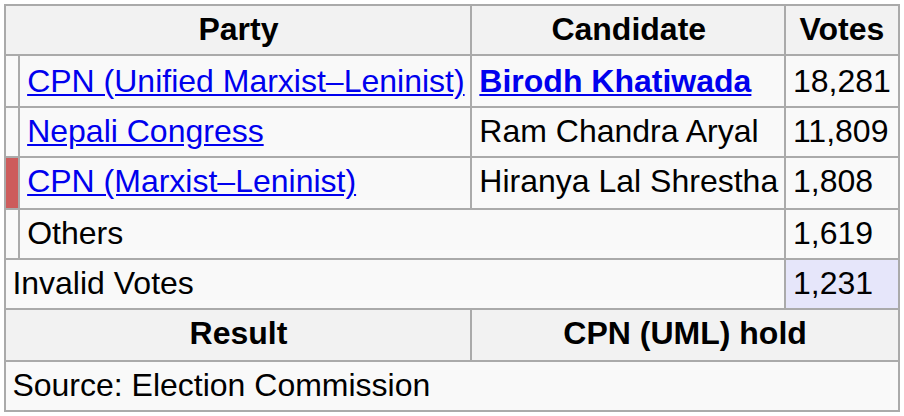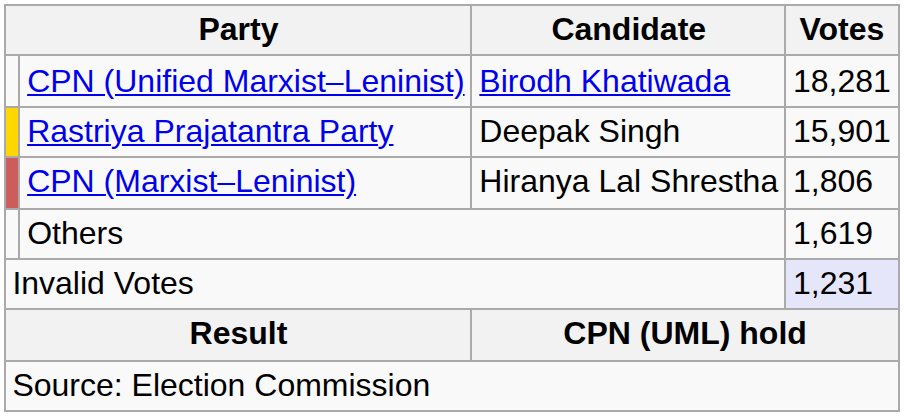(615, 80) bold -> (605, 80) normal
+ row: (210, 131)
- row: (145, 131)
(833, 182) 1,808 -> (833, 182) 1,806
